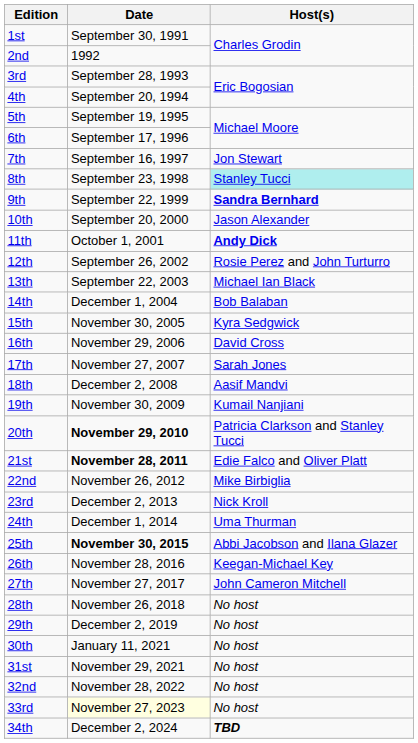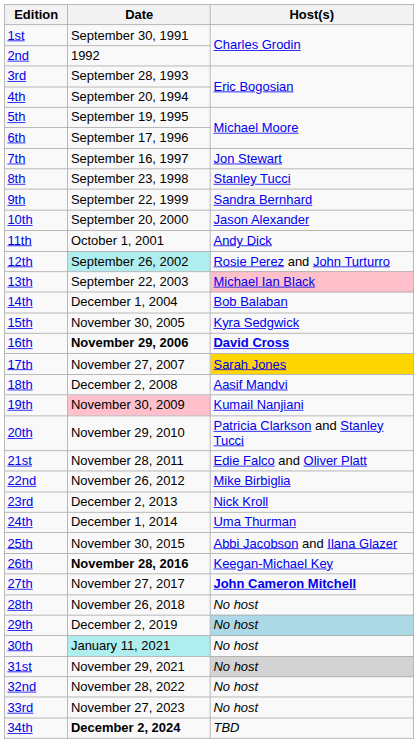(252, 179) paleturquoise background -> (252, 179) no background
(266, 199) bold -> (263, 199) normal
(245, 240) bold -> (243, 240) normal
(130, 261) no background -> (130, 261) paleturquoise background
(264, 281) no background -> (264, 281) pink background
(128, 343) normal -> (130, 343) bold
(249, 343) normal -> (251, 343) bold
(250, 364) no background -> (250, 364) gold background
(128, 405) no background -> (128, 405) pink background
(130, 433) bold -> (128, 433) normal
(129, 460) bold -> (127, 460) normal
(130, 543) bold -> (128, 543) normal
(128, 563) normal -> (130, 563) bold
(280, 584) normal -> (285, 584) bold
(236, 625) no background -> (236, 625) lightblue background
(121, 645) no background -> (121, 645) paleturquoise background
(236, 666) no background -> (236, 666) lightgrey background
(128, 707) lightyellow background -> (128, 707) no background
(124, 728) normal -> (126, 728) bold
(227, 728) bold -> (226, 728) normal
